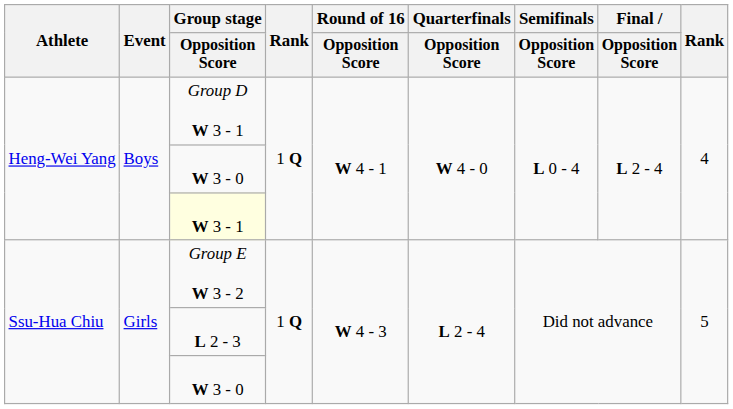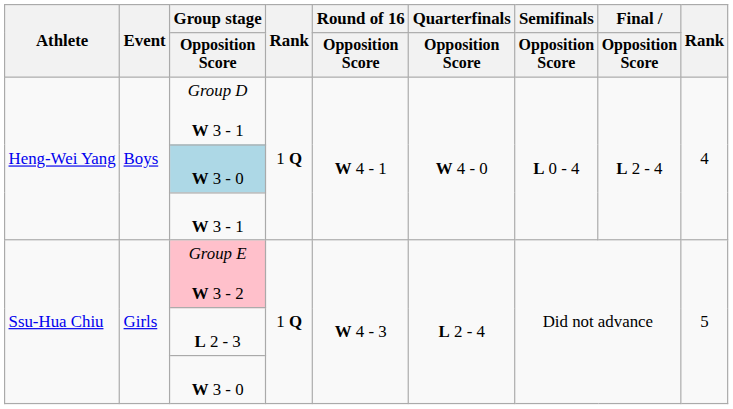(218, 179) no background -> (218, 179) lightblue background
(218, 226) lightyellow background -> (218, 226) no background
(218, 274) no background -> (218, 274) pink background
